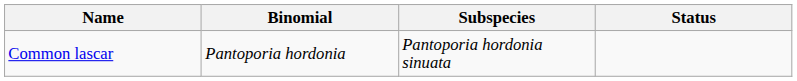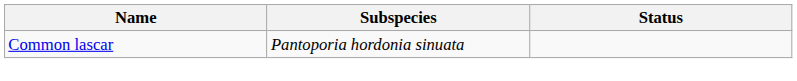- column: (300, 17)
